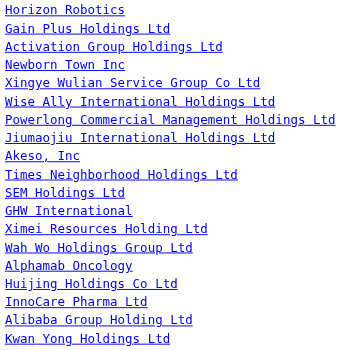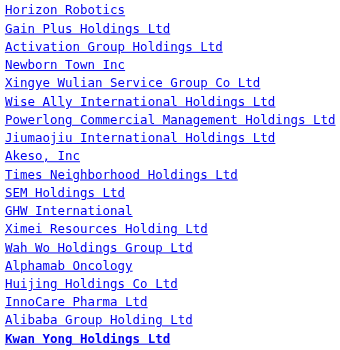(88, 338) normal -> (88, 338) bold
